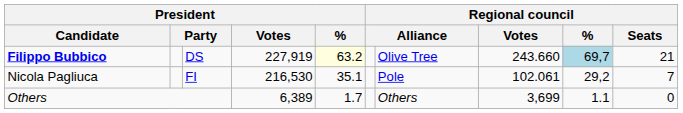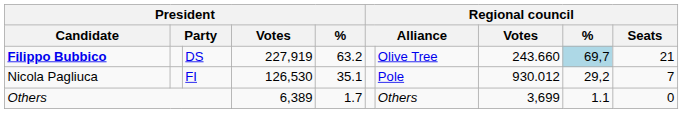(350, 56) lightyellow background -> (350, 56) no background
(289, 77) 216,530 -> (289, 77) 126,530
(536, 77) 102.061 -> (536, 77) 930.012
